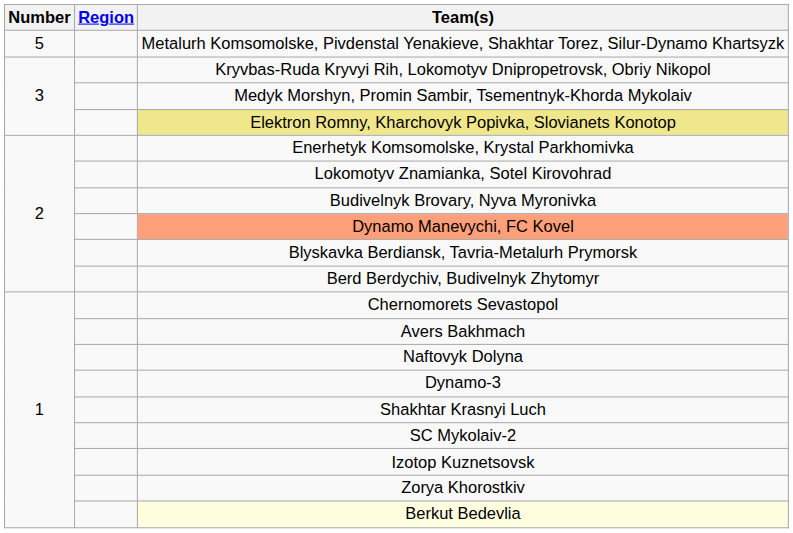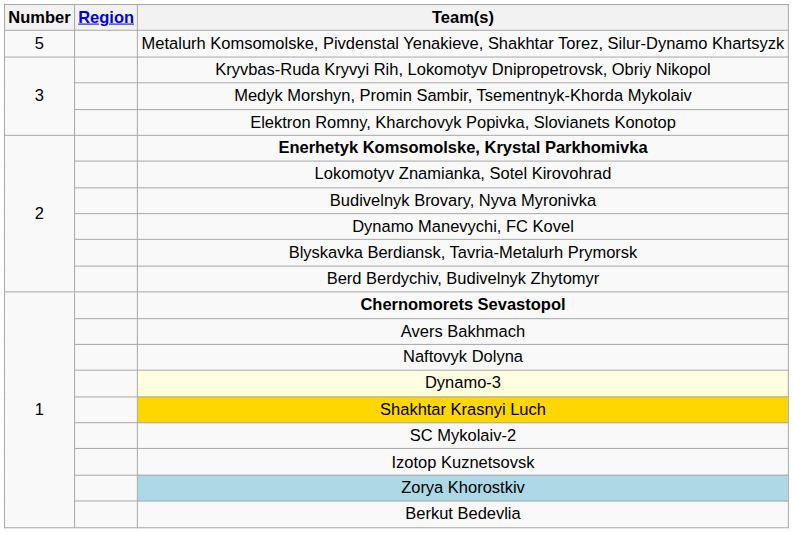(463, 122) khaki background -> (463, 122) no background
(463, 148) normal -> (463, 148) bold
(463, 226) lightsalmon background -> (463, 226) no background
(463, 305) normal -> (463, 305) bold
(463, 383) no background -> (463, 383) lightyellow background
(463, 409) no background -> (463, 409) gold background
(463, 488) no background -> (463, 488) lightblue background
(463, 514) lightyellow background -> (463, 514) no background
